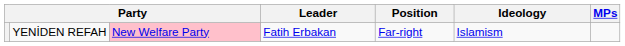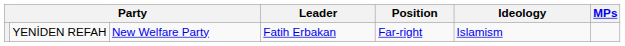(161, 32) pink background -> (161, 32) no background
